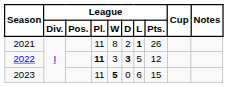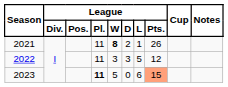(115, 44) normal -> (115, 44) bold
(139, 44) bold -> (139, 44) normal
(99, 59) bold -> (99, 59) normal
(128, 59) bold -> (128, 59) normal
(99, 74) normal -> (99, 74) bold
(115, 74) bold -> (115, 74) normal
(156, 74) no background -> (156, 74) lightsalmon background
